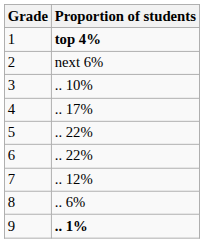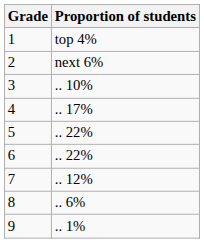(78, 39) bold -> (76, 39) normal
(71, 226) bold -> (70, 226) normal
